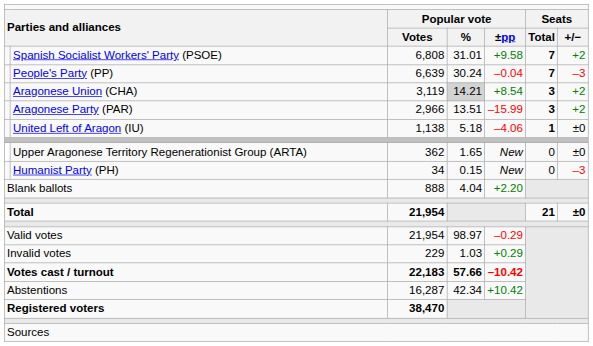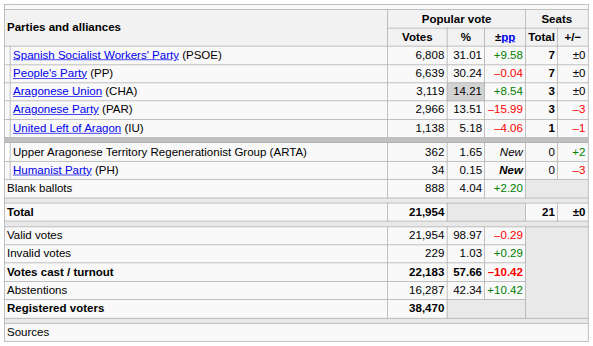(579, 55) +2 -> (579, 55) ±0
(579, 73) –3 -> (579, 73) ±0
(579, 92) +2 -> (579, 92) ±0
(579, 110) +2 -> (579, 110) –3
(579, 128) ±0 -> (579, 128) –1
(579, 152) ±0 -> (579, 152) +2
(511, 170) normal -> (511, 170) bold
